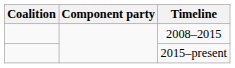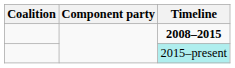(194, 33) normal -> (194, 33) bold
(194, 53) no background -> (194, 53) paleturquoise background
